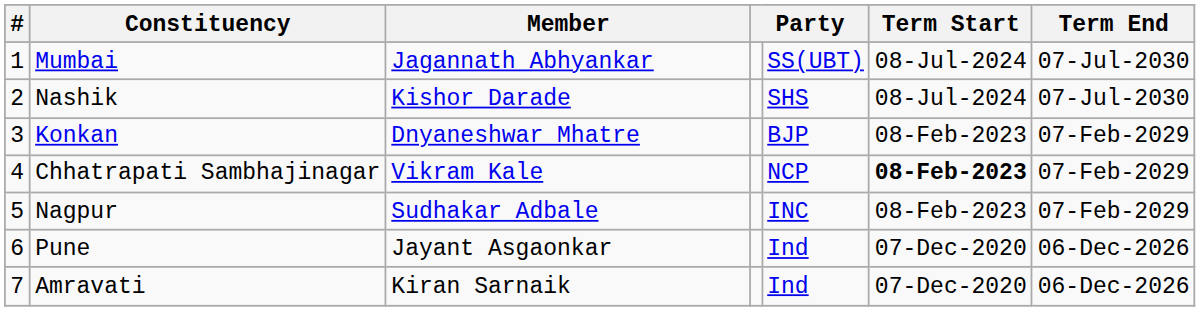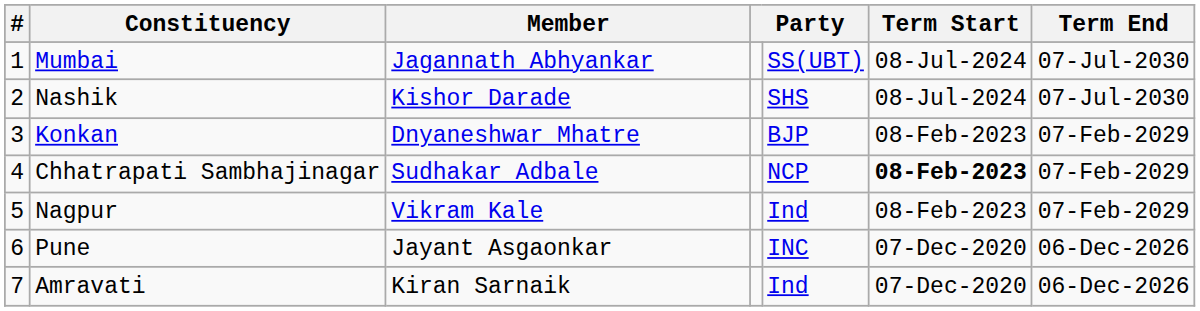(467, 174) Vikram Kale -> (495, 174) Sudhakar Adbale
(495, 211) Sudhakar Adbale -> (467, 211) Vikram Kale
(788, 211) INC -> (788, 211) Ind
(788, 249) Ind -> (788, 249) INC
